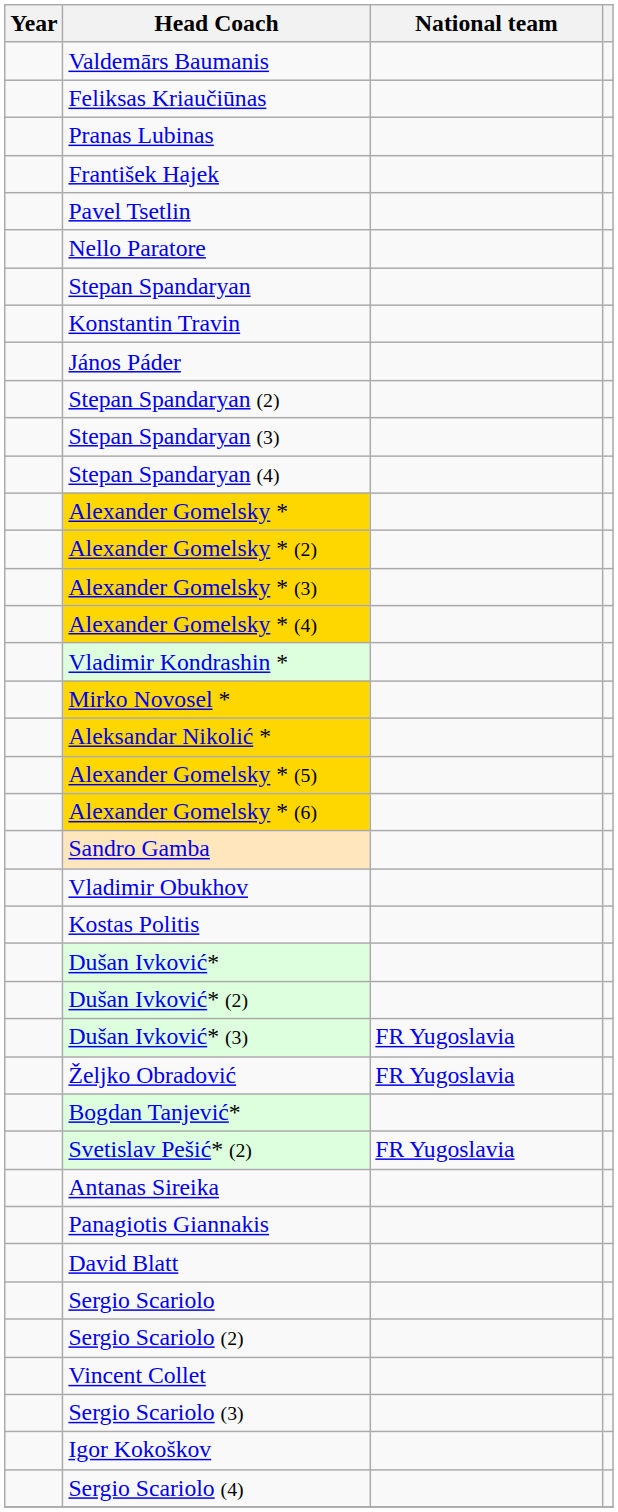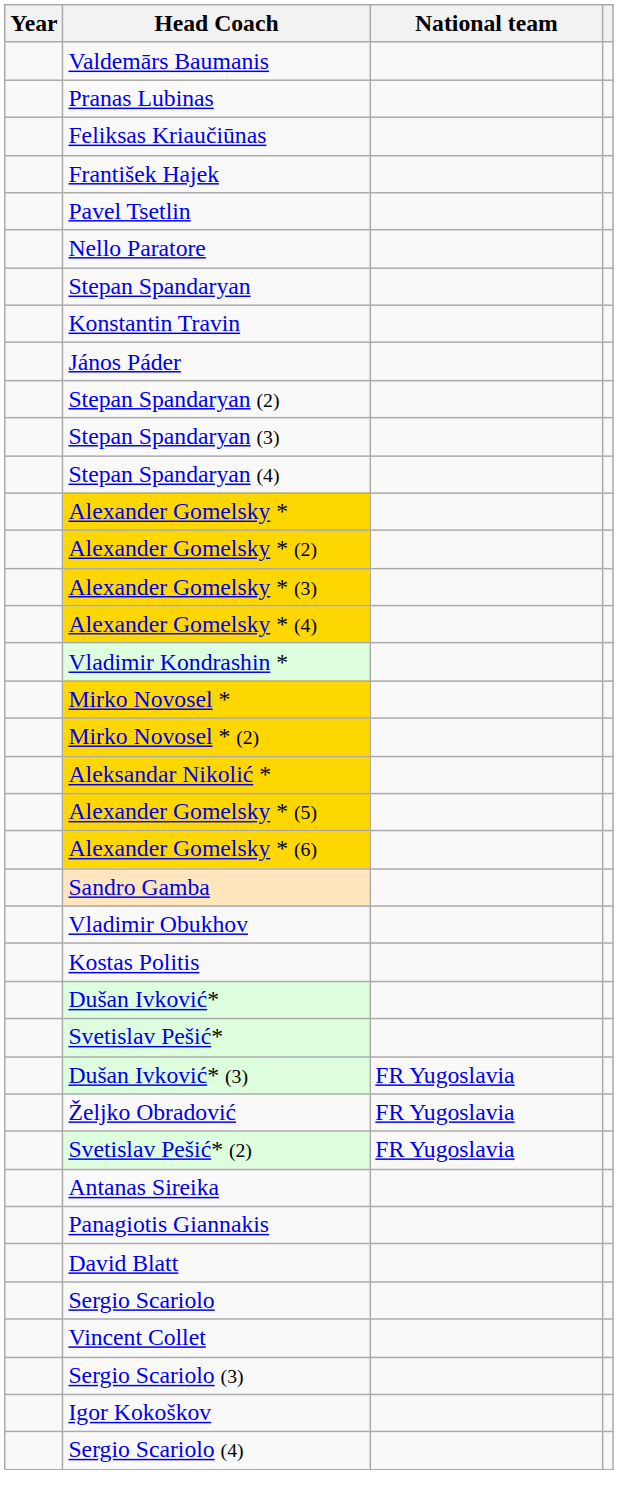rows swapped: (167, 98) <-> (141, 135)
+ row: (164, 736)
- row: (158, 999)
+ row: (146, 1037)
- row: (155, 1112)
- row: (156, 1337)
